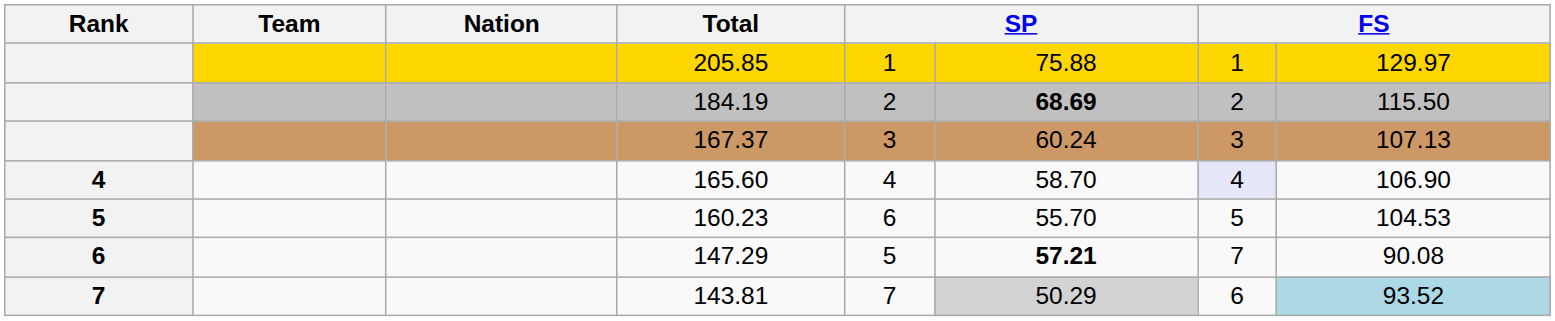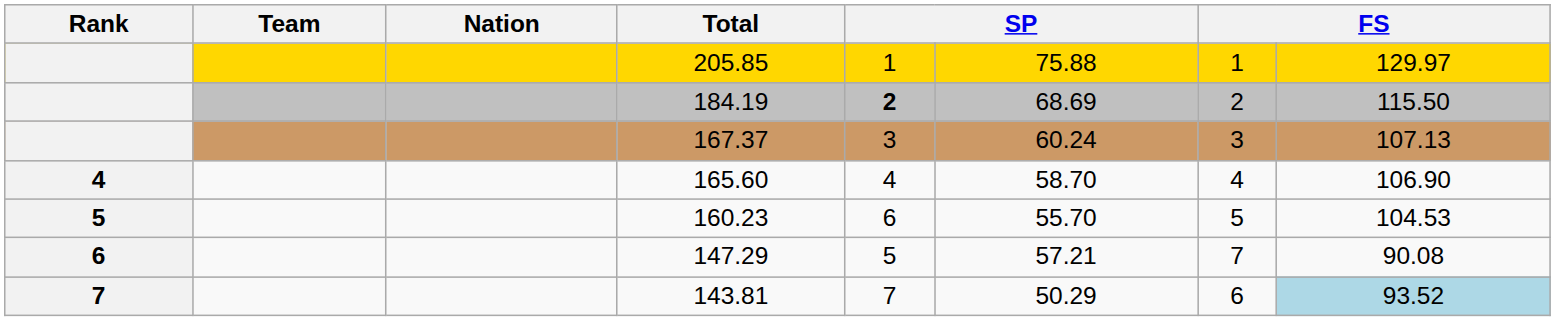(890, 101) normal -> (890, 101) bold
(1066, 101) bold -> (1066, 101) normal
(1237, 179) lavender background -> (1237, 179) no background
(1066, 256) bold -> (1066, 256) normal
(1066, 295) lightgrey background -> (1066, 295) no background
